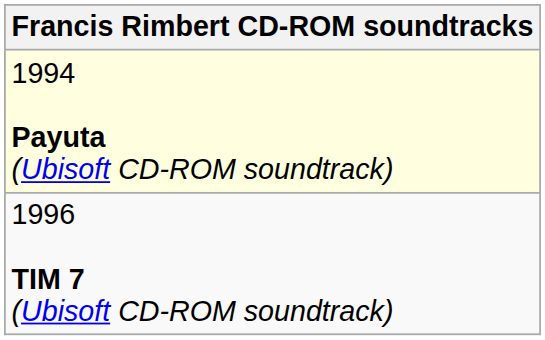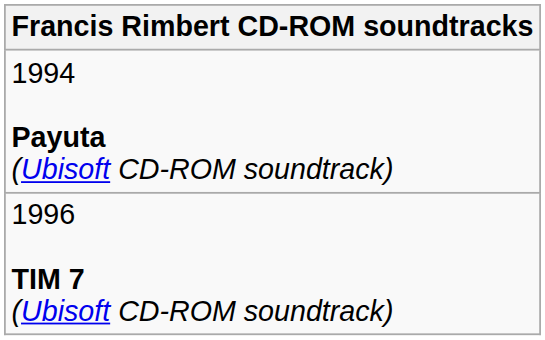(202, 120) lightyellow background -> (202, 120) no background
